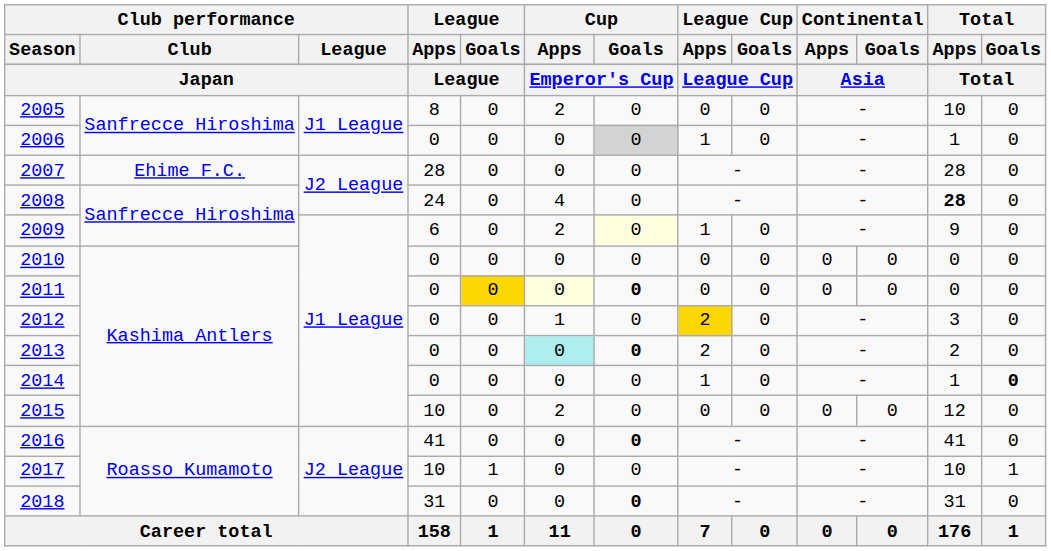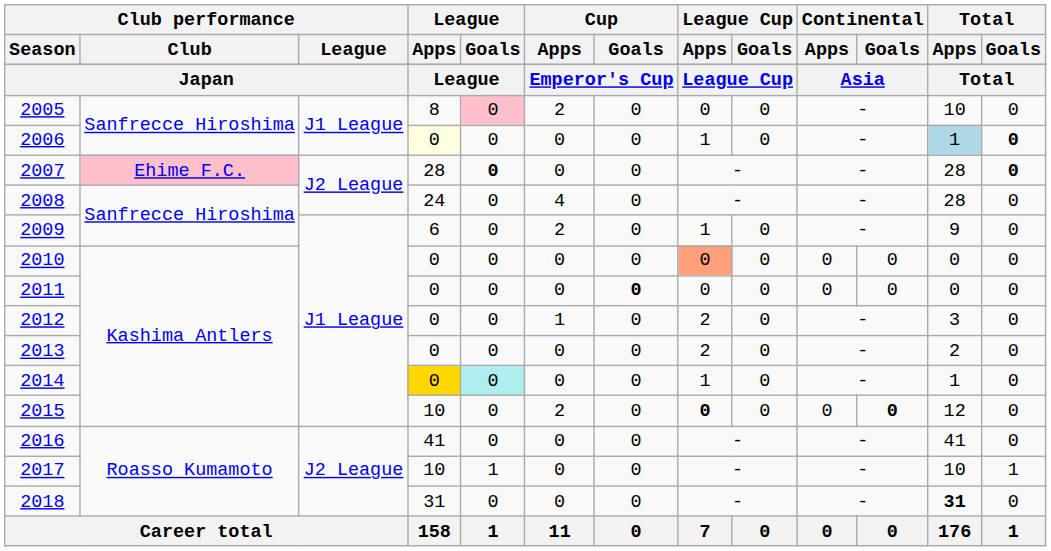(493, 110) no background -> (493, 110) pink background
(434, 140) no background -> (434, 140) lightyellow background
(636, 140) lightgrey background -> (636, 140) no background
(955, 140) no background -> (955, 140) lightblue background
(1013, 140) normal -> (1013, 140) bold
(190, 170) no background -> (190, 170) pink background
(493, 170) normal -> (493, 170) bold
(1013, 170) normal -> (1013, 170) bold
(955, 200) bold -> (955, 200) normal
(636, 230) lightyellow background -> (636, 230) no background
(705, 260) no background -> (705, 260) lightsalmon background
(493, 291) gold background -> (493, 291) no background
(560, 291) lightyellow background -> (560, 291) no background
(705, 321) gold background -> (705, 321) no background
(560, 351) paleturquoise background -> (560, 351) no background
(636, 351) bold -> (636, 351) normal
(434, 381) no background -> (434, 381) gold background
(493, 381) no background -> (493, 381) paleturquoise background
(1013, 381) bold -> (1013, 381) normal
(705, 411) normal -> (705, 411) bold
(892, 411) normal -> (892, 411) bold
(636, 441) bold -> (636, 441) normal
(636, 501) bold -> (636, 501) normal
(955, 501) normal -> (955, 501) bold
